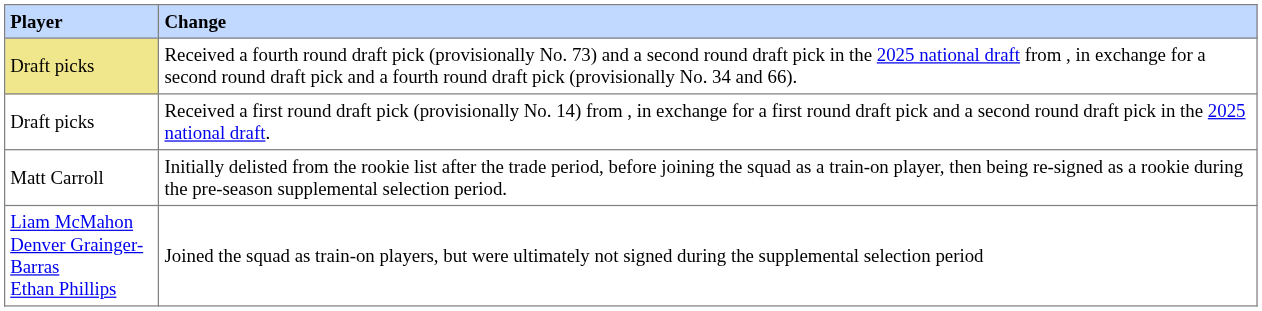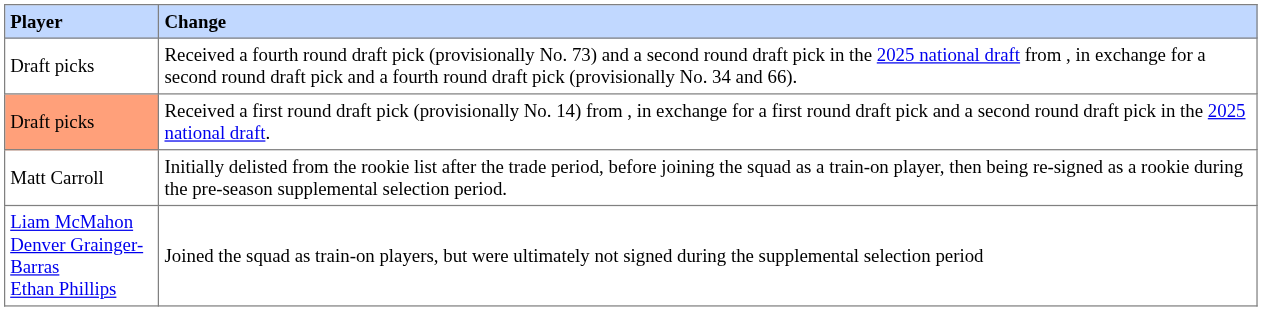(52, 65) khaki background -> (52, 65) no background
(52, 121) no background -> (52, 121) lightsalmon background
